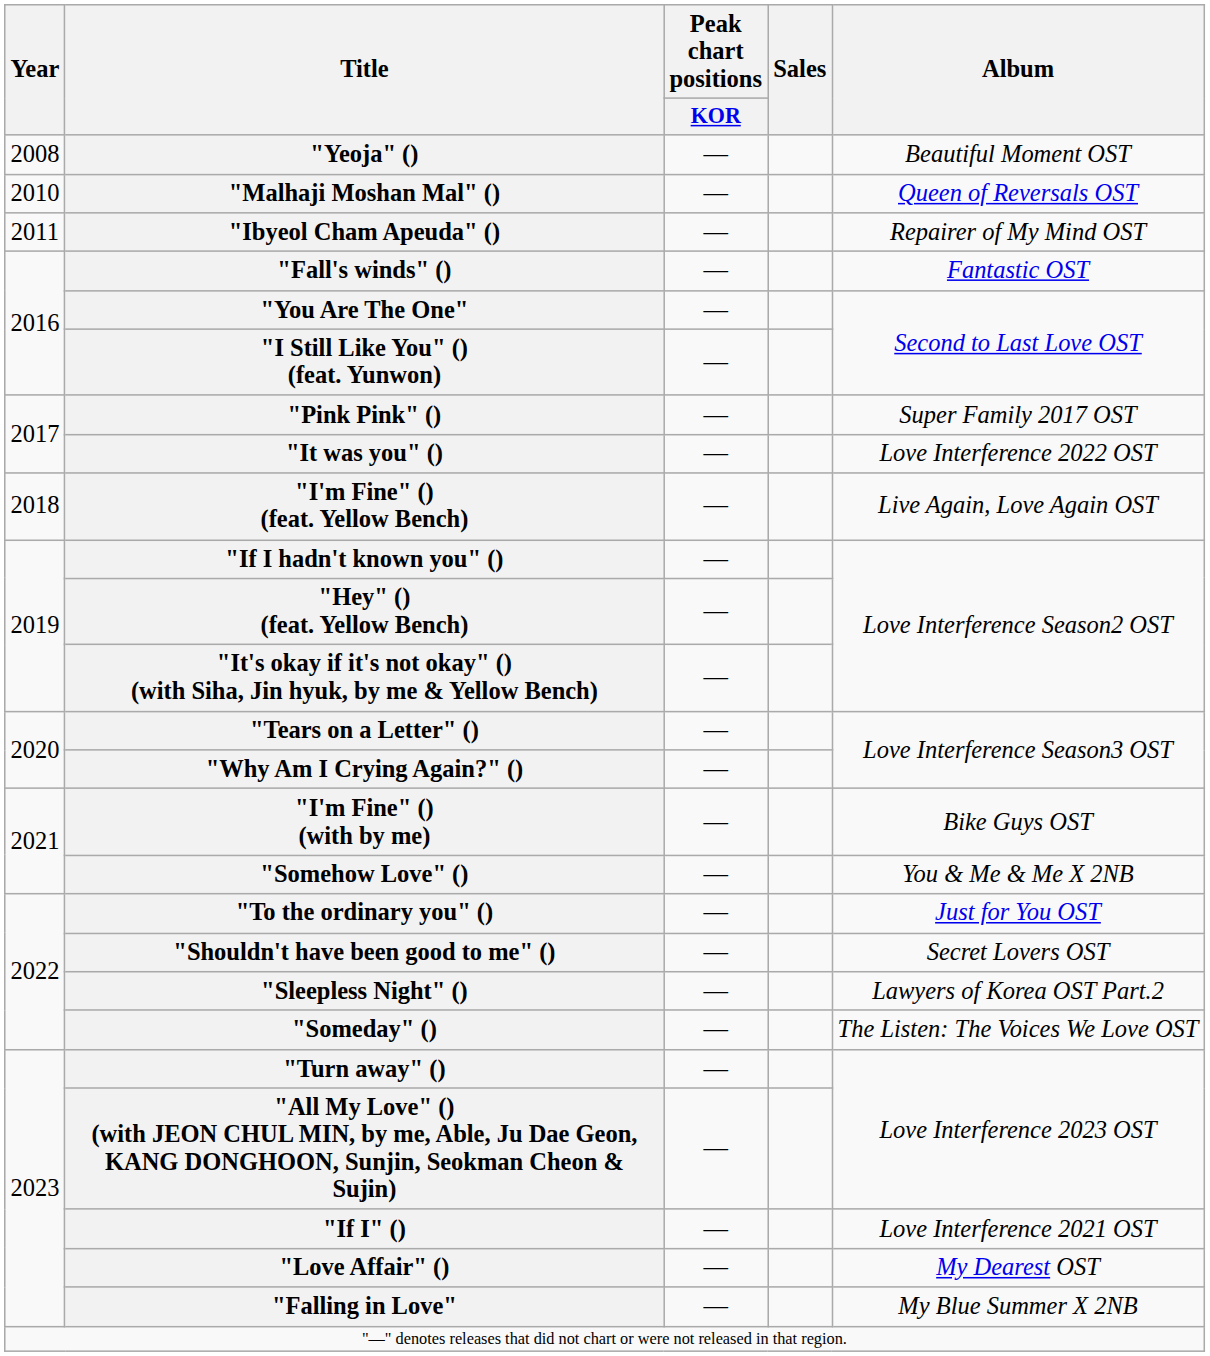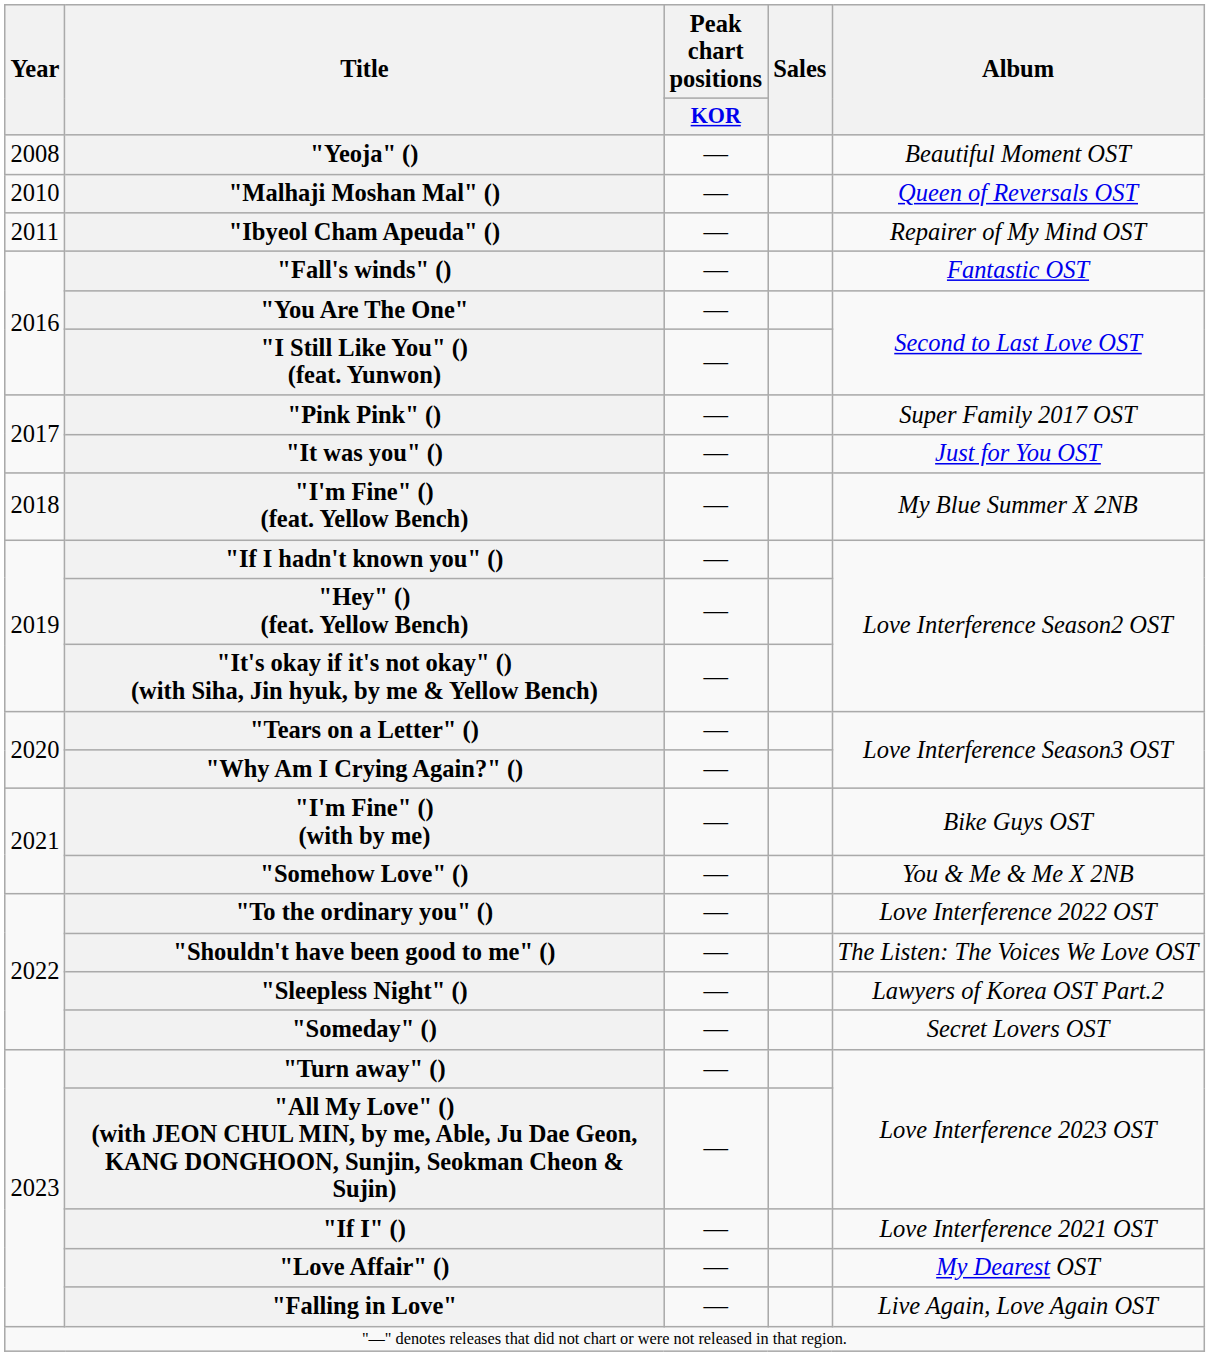(1018, 453) Love Interference 2022 OST -> (1018, 453) Just for You OST
(1018, 506) Live Again, Love Again OST -> (1018, 506) My Blue Summer X 2NB
(1018, 913) Just for You OST -> (1018, 913) Love Interference 2022 OST
(1018, 951) Secret Lovers OST -> (1018, 951) The Listen: The Voices We Love OST
(1018, 1029) The Listen: The Voices We Love OST -> (1018, 1029) Secret Lovers OST
(1018, 1306) My Blue Summer X 2NB -> (1018, 1306) Live Again, Love Again OST
